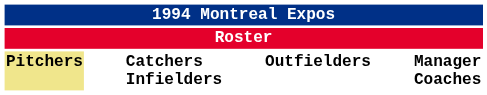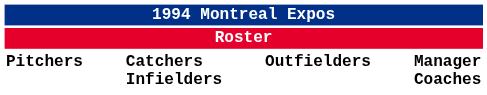(44, 62) khaki background -> (44, 62) no background
